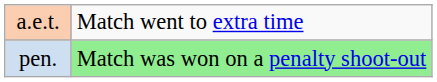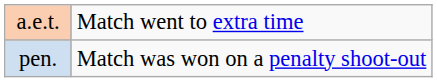(252, 58) lightgreen background -> (252, 58) no background
